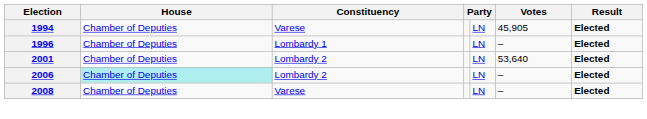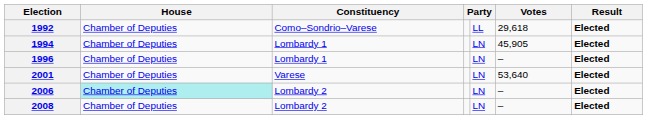+ row: (43, 28)
(290, 28) Varese -> (301, 43) Lombardy 1
(301, 59) Lombardy 2 -> (290, 75) Varese
(290, 91) Varese -> (301, 106) Lombardy 2
